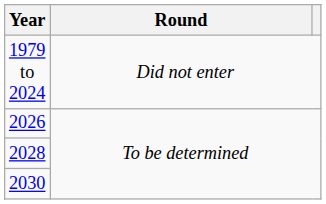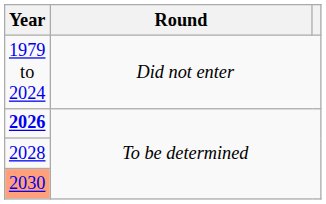(27, 123) normal -> (27, 123) bold
(27, 183) no background -> (27, 183) lightsalmon background
